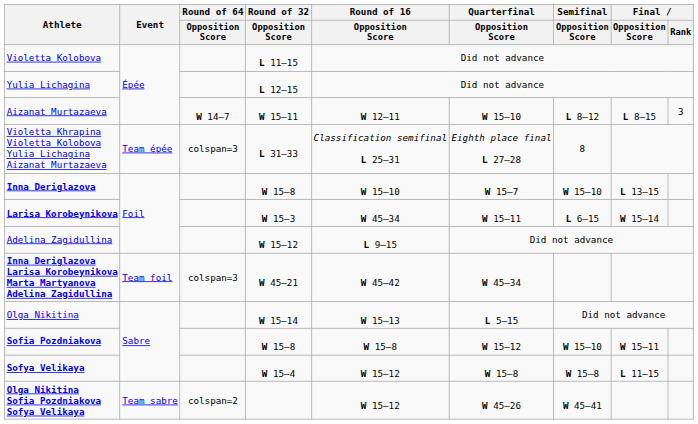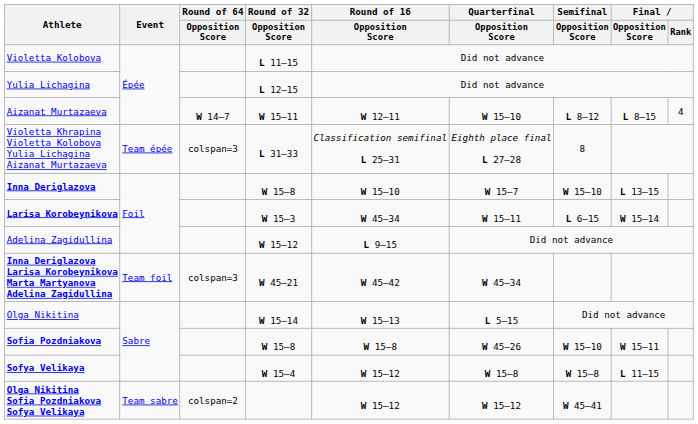(681, 111) 3 -> (681, 111) 4
(502, 347) W 15–12 -> (502, 347) W 45–26
(502, 406) W 45–26 -> (502, 406) W 15–12
